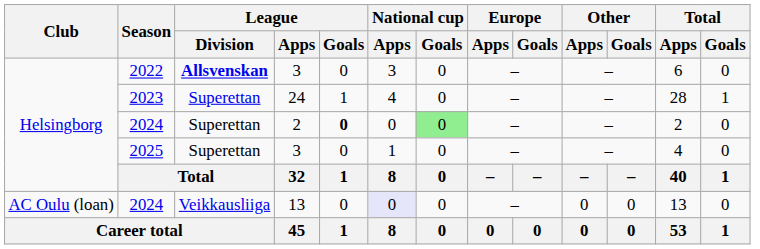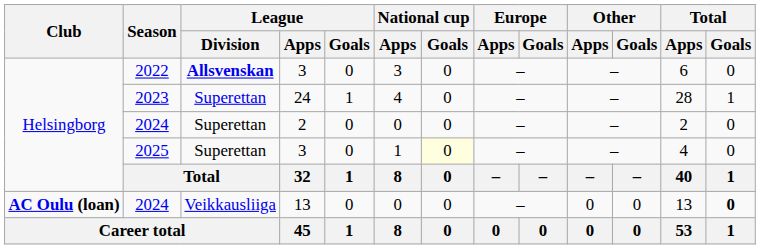(344, 124) bold -> (349, 124) normal
(442, 124) lightgreen background -> (447, 124) no background
(442, 151) no background -> (447, 151) lightyellow background
(61, 204) normal -> (64, 204) bold
(392, 204) lavender background -> (398, 204) no background
(725, 204) normal -> (731, 204) bold
